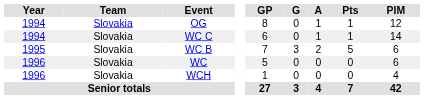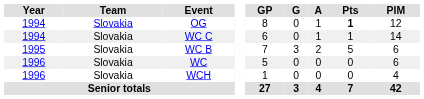(350, 23) normal -> (350, 23) bold
